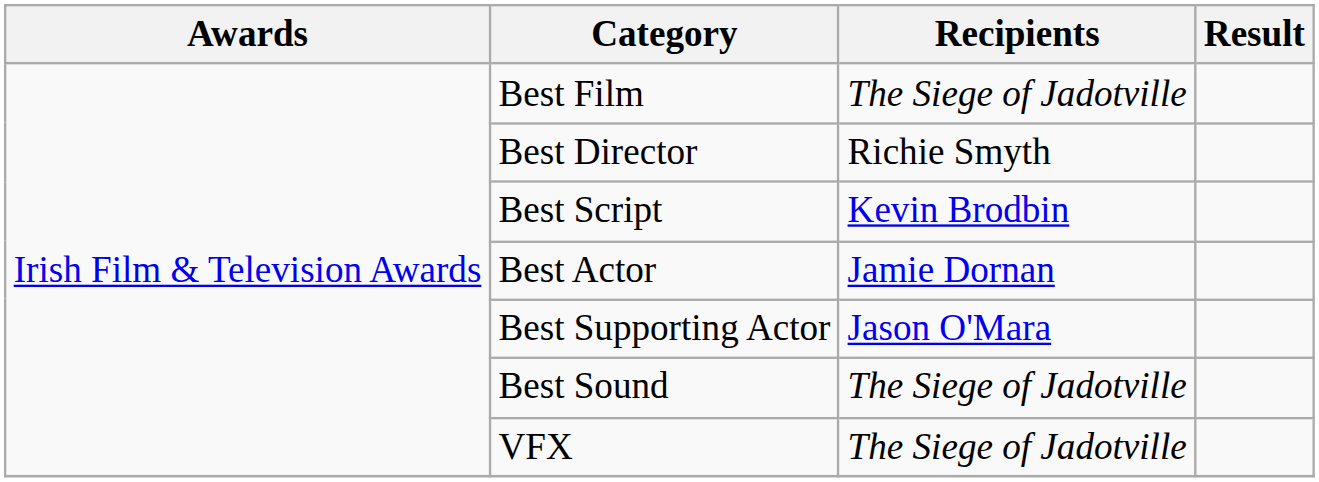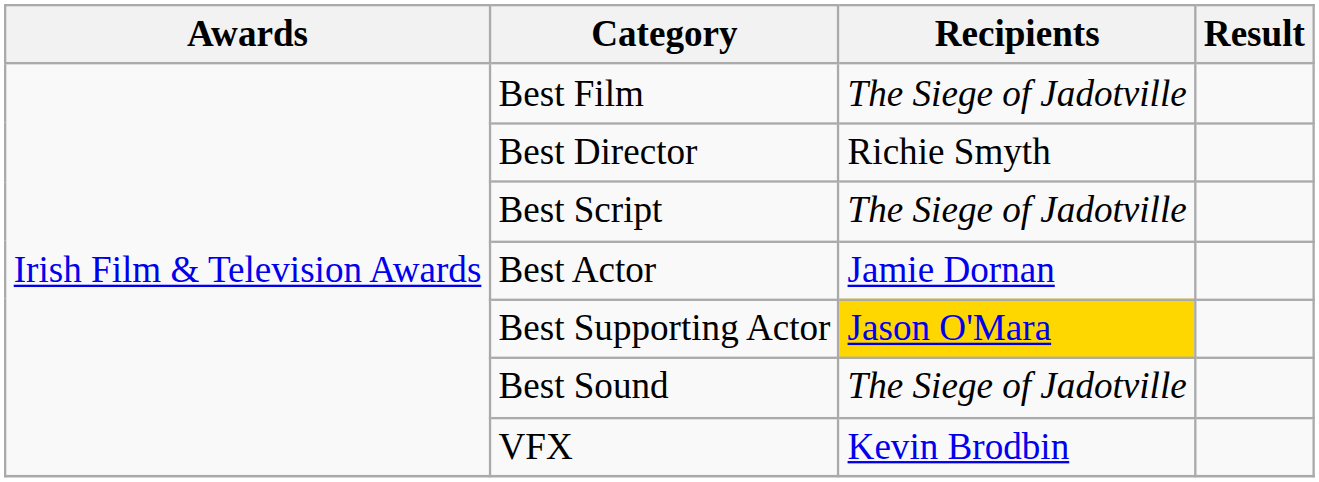(958, 210) Kevin Brodbin -> (1017, 210) The Siege of Jadotville
(949, 328) no background -> (949, 328) gold background
(1017, 446) The Siege of Jadotville -> (958, 446) Kevin Brodbin
